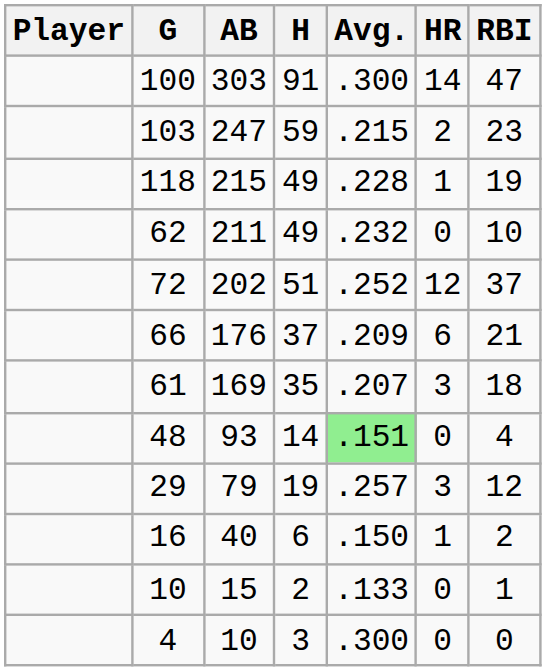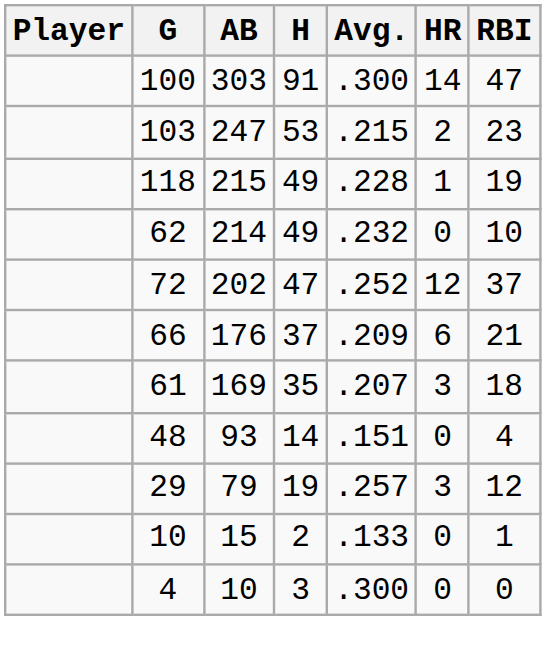(301, 132) 59 -> (301, 132) 53
(239, 234) 211 -> (239, 234) 214
(301, 285) 51 -> (301, 285) 47
(372, 437) lightgreen background -> (372, 437) no background
- row: (168, 539)
